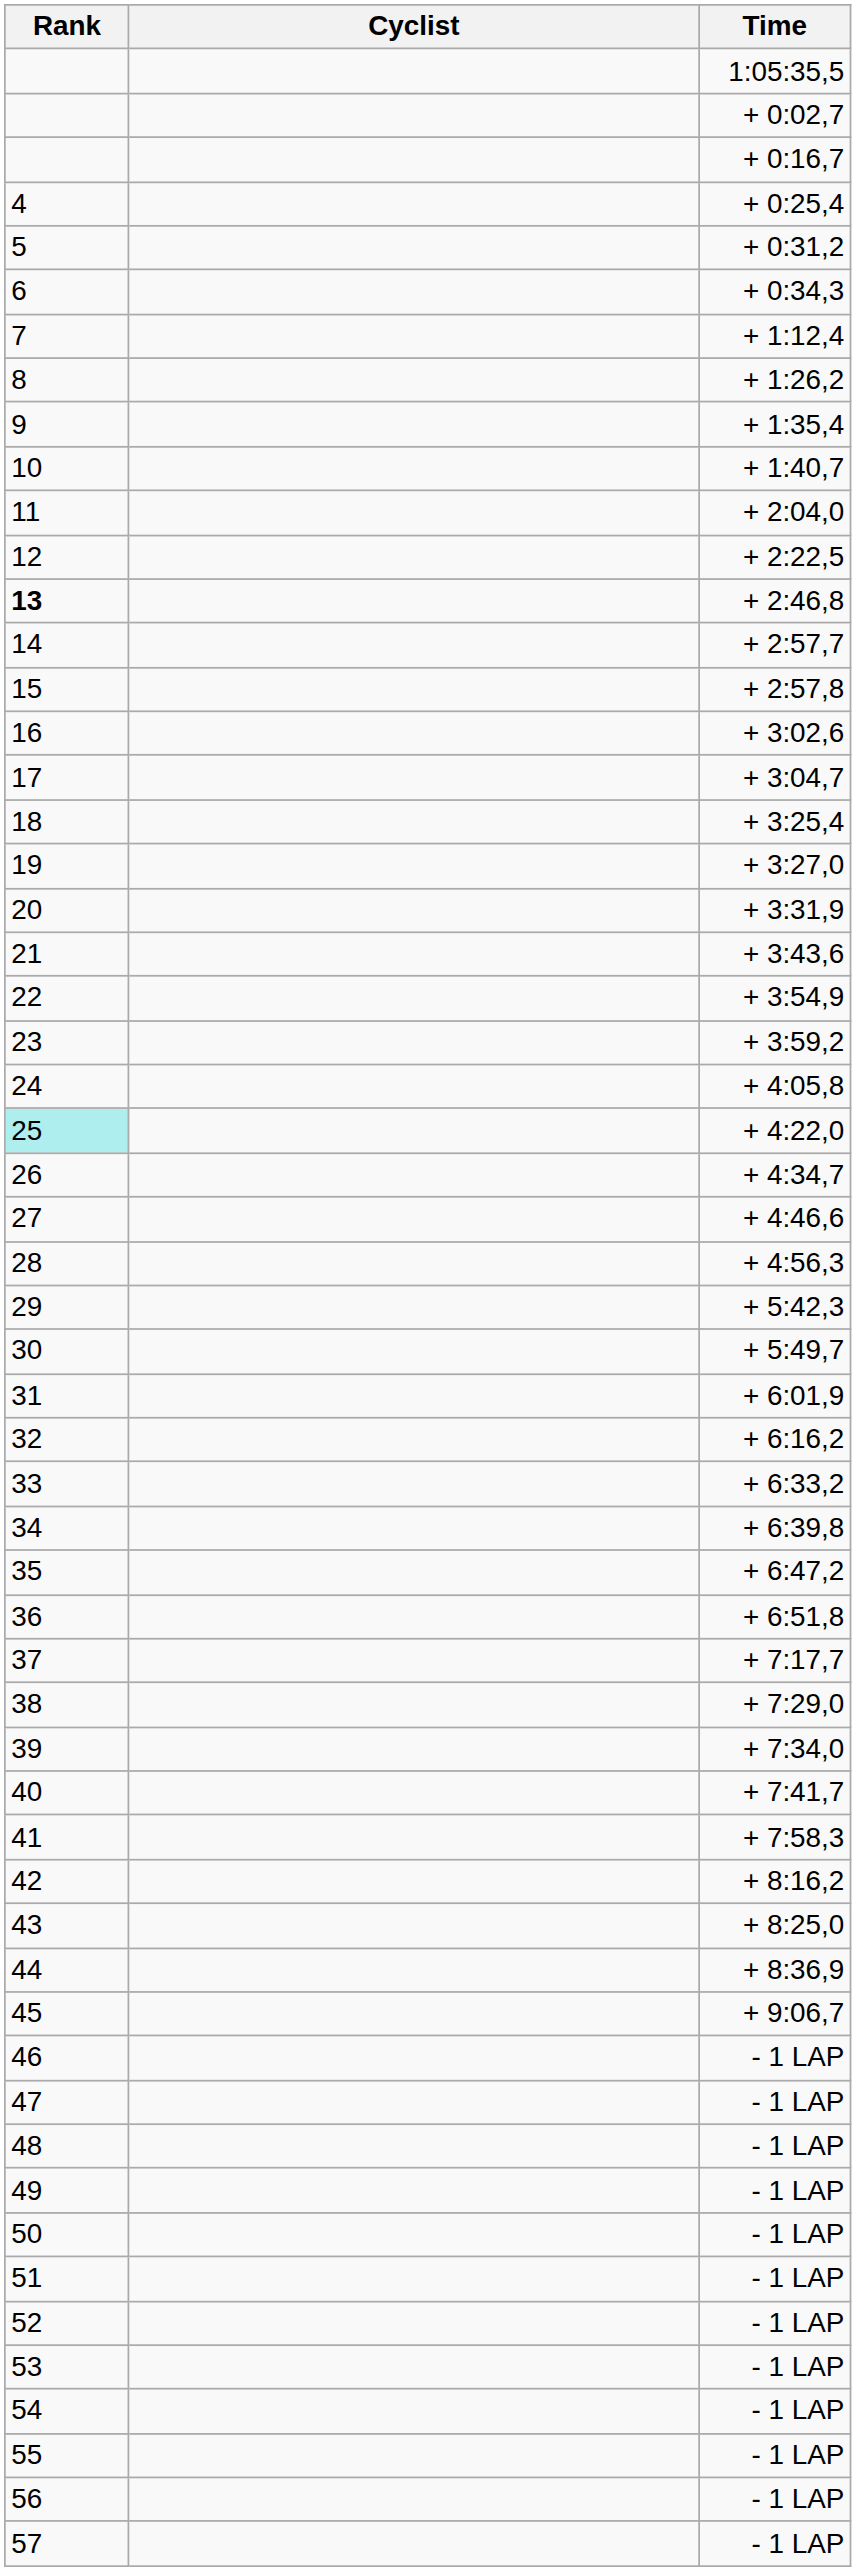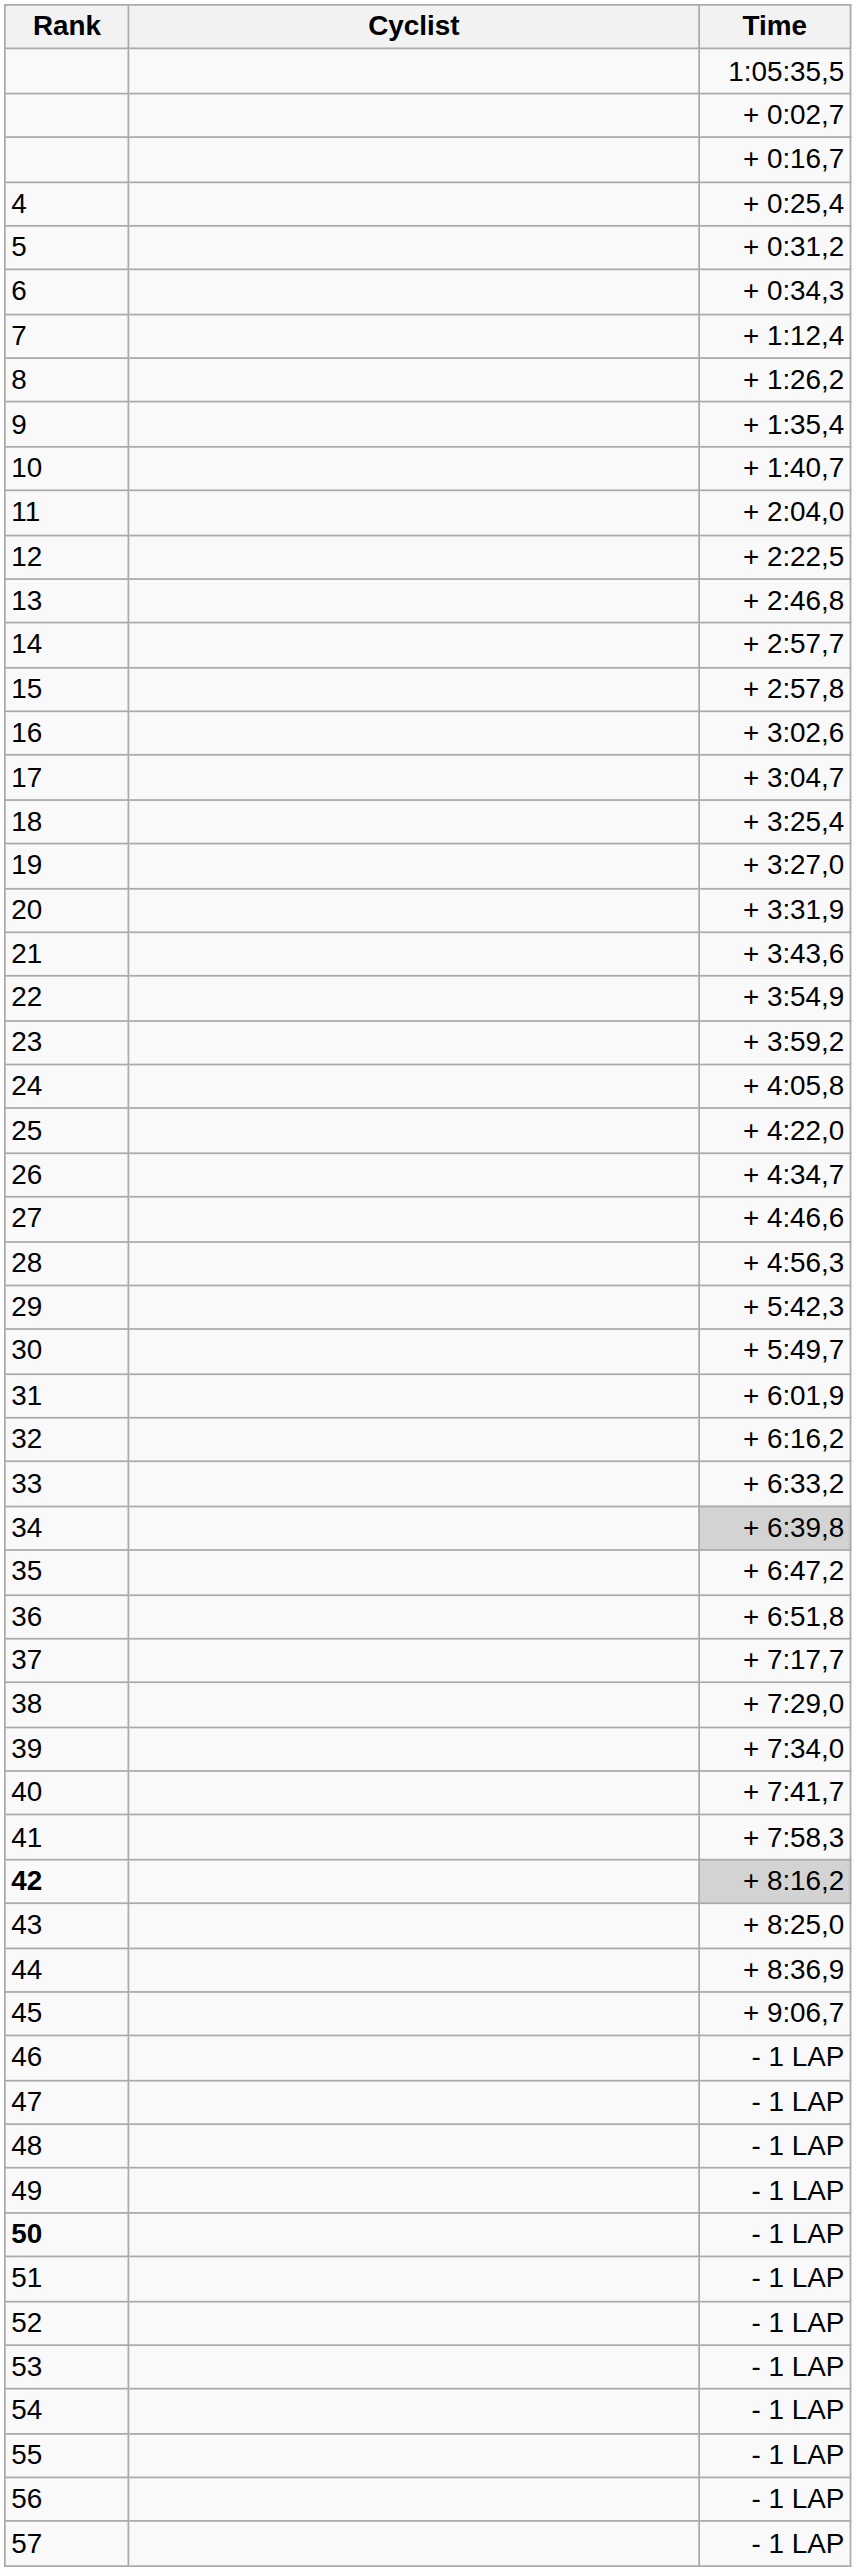(27, 600) bold -> (27, 600) normal
(27, 1130) paleturquoise background -> (27, 1130) no background
(794, 1527) no background -> (794, 1527) lightgrey background
(27, 1880) normal -> (27, 1880) bold
(794, 1880) no background -> (794, 1880) lightgrey background
(27, 2234) normal -> (27, 2234) bold
